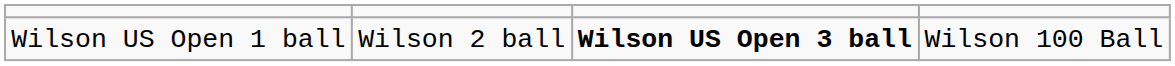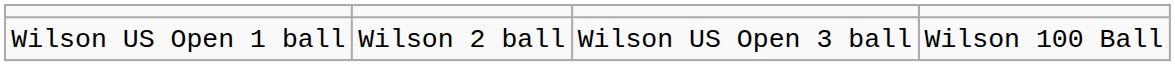(745, 39) bold -> (745, 39) normal
